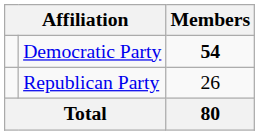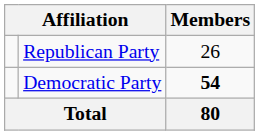rows swapped: (92, 51) <-> (91, 82)
